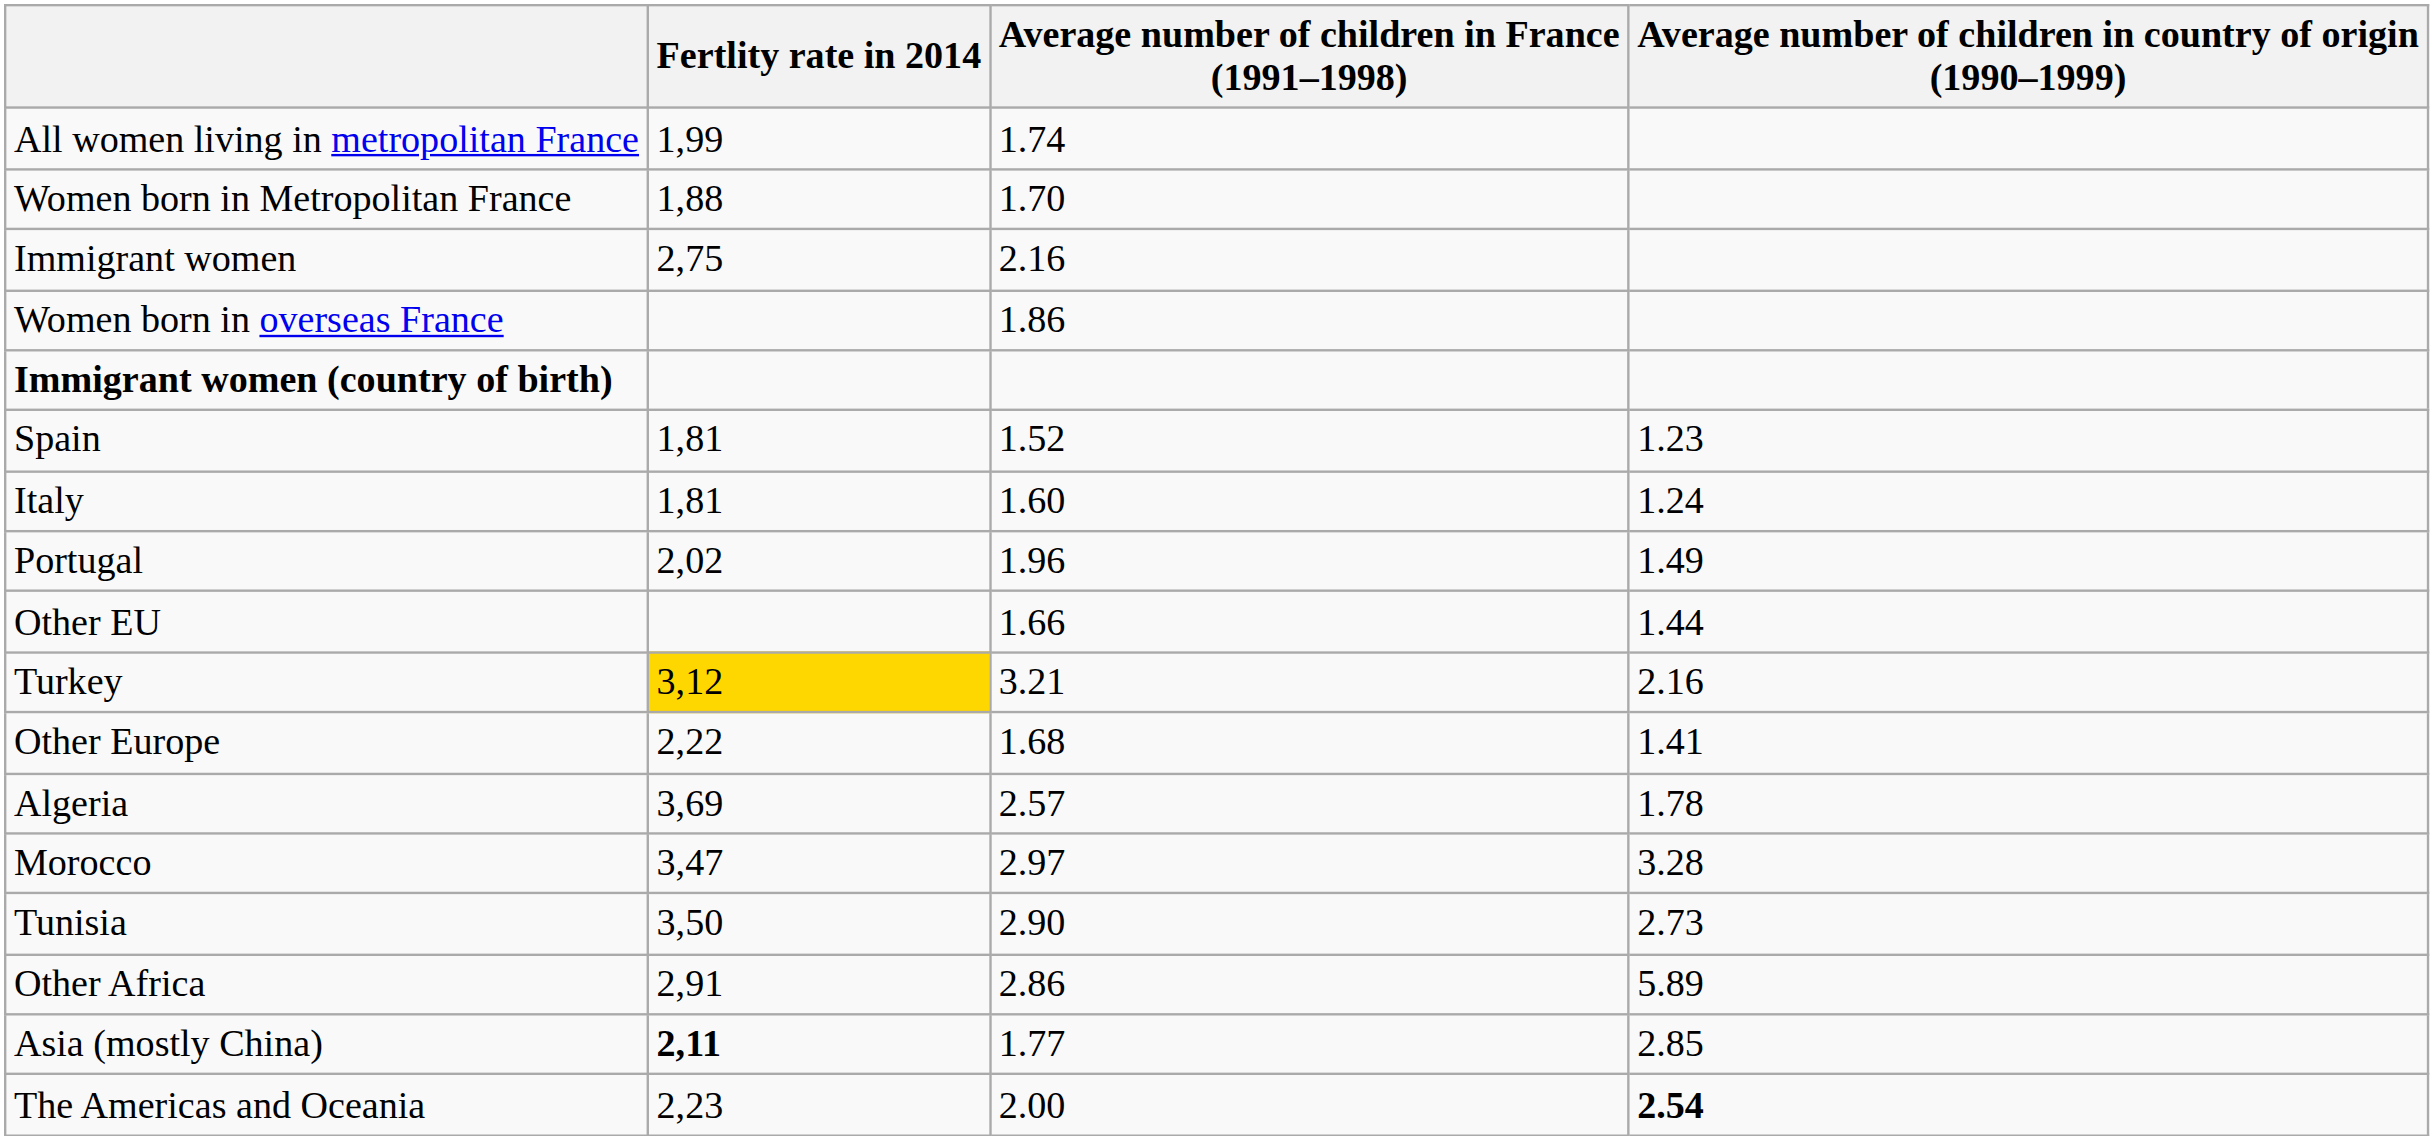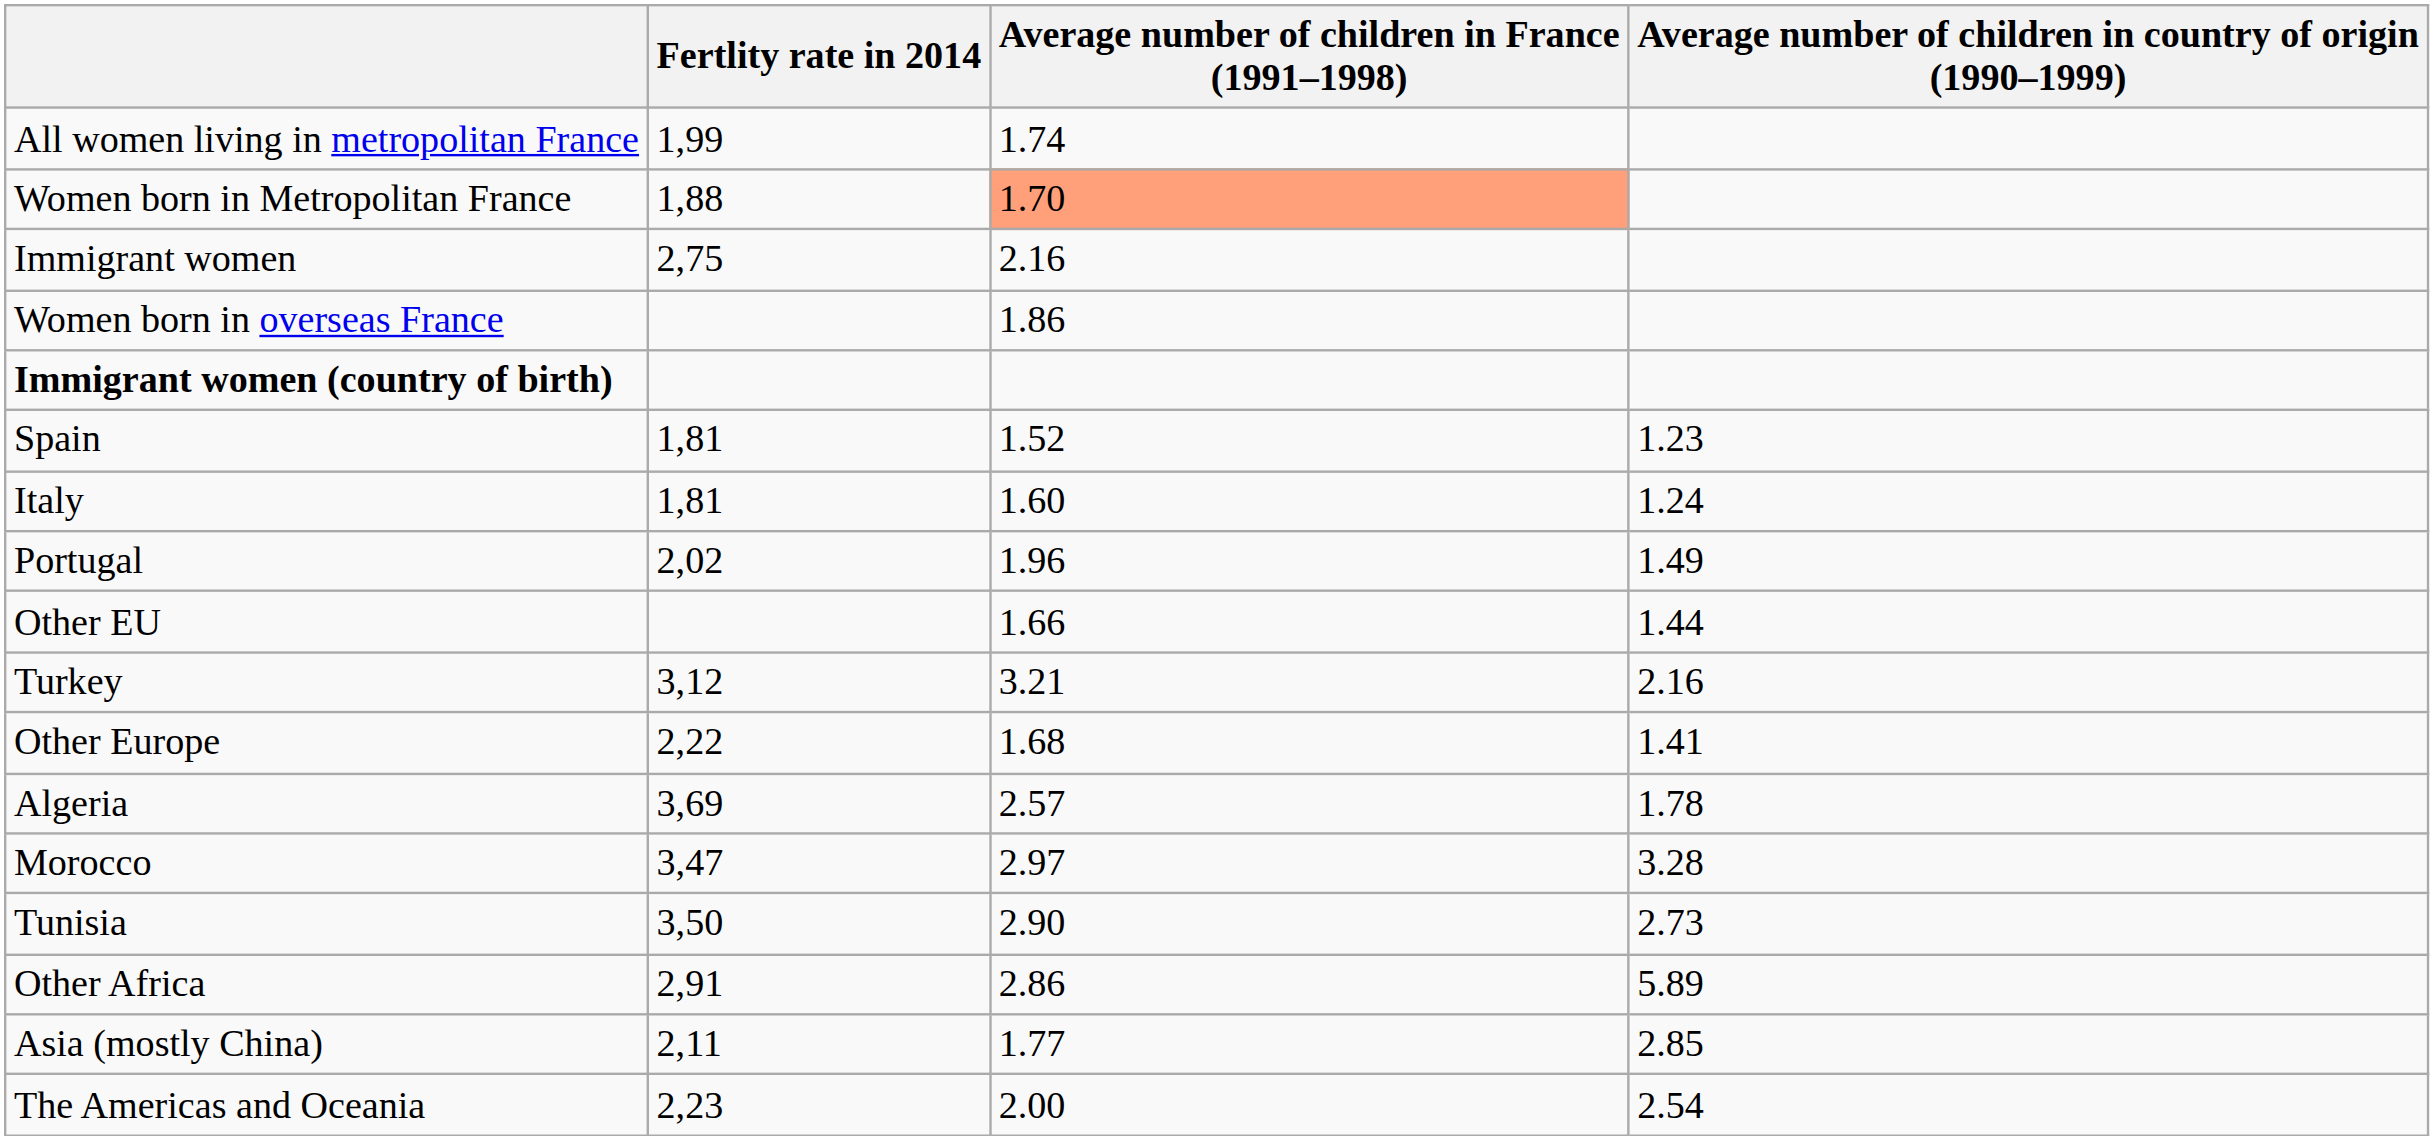(1032, 198) no background -> (1032, 198) lightsalmon background
(690, 681) gold background -> (690, 681) no background
(689, 1043) bold -> (689, 1043) normal
(1670, 1104) bold -> (1670, 1104) normal
